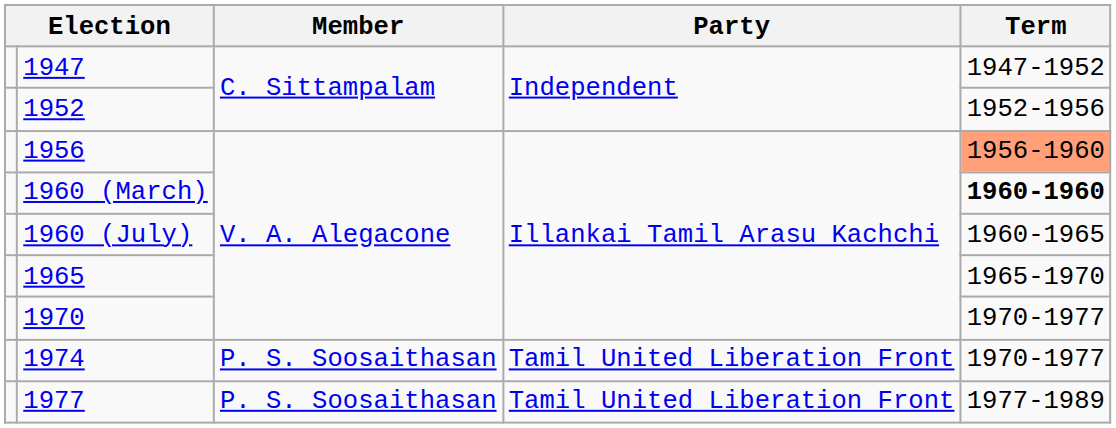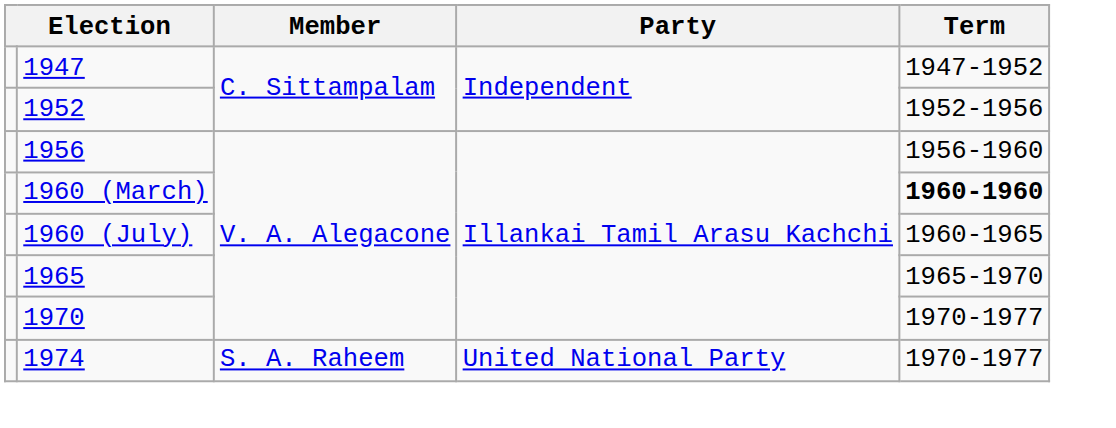(1036, 151) lightsalmon background -> (974, 151) no background
(358, 360) P. S. Soosaithasan -> (312, 360) S. A. Raheem
(732, 360) Tamil United Liberation Front -> (624, 360) United National Party
- row: (54, 402)
